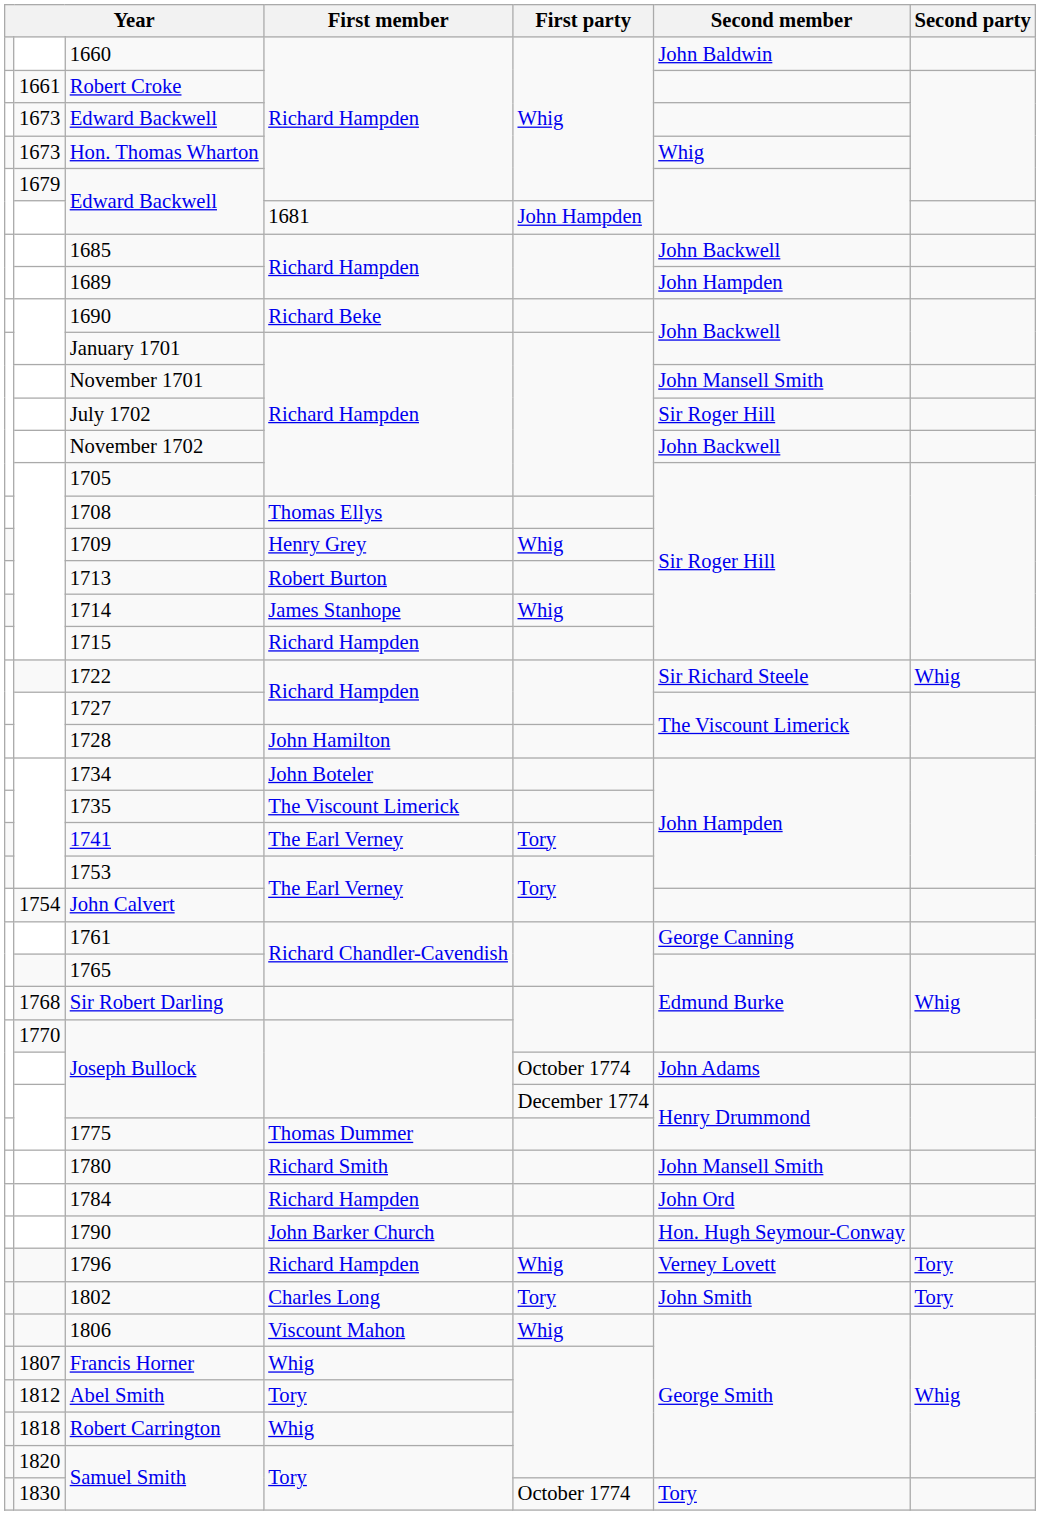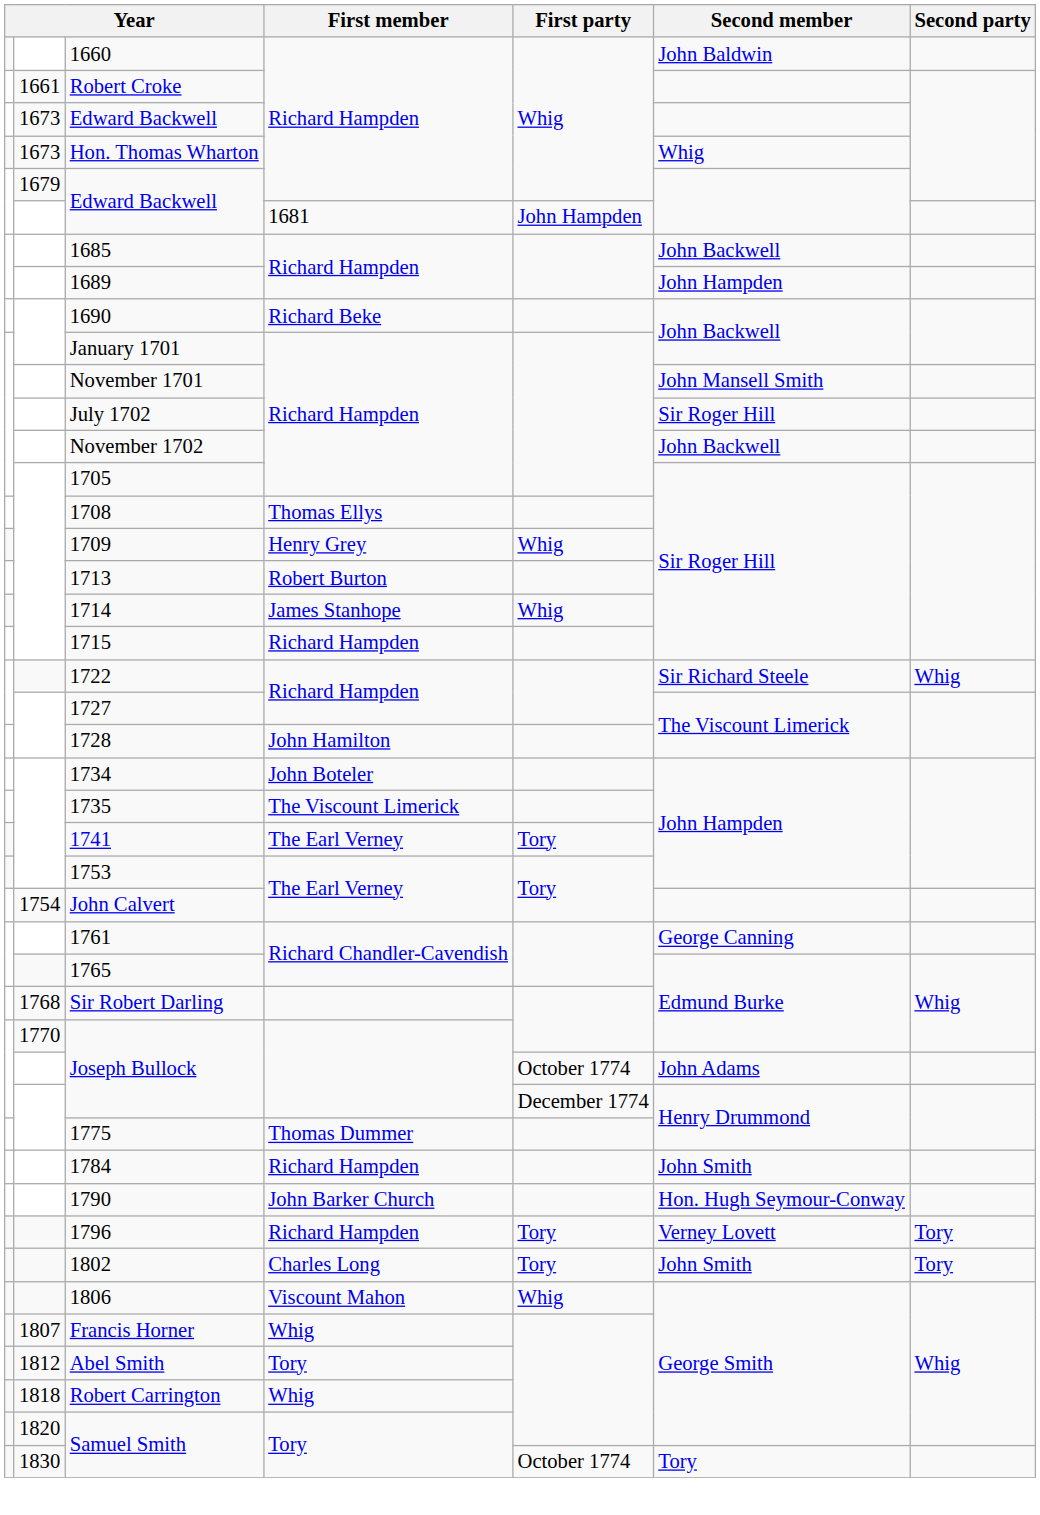- row: (40, 1167)
(696, 1199) John Ord -> (705, 1166) John Smith
(540, 1264) Whig -> (537, 1232) Tory
